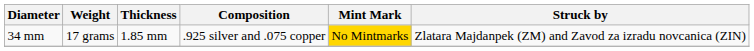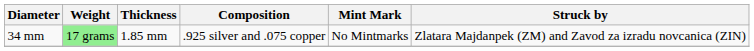(90, 35) no background -> (90, 35) lightgreen background
(370, 35) gold background -> (370, 35) no background
